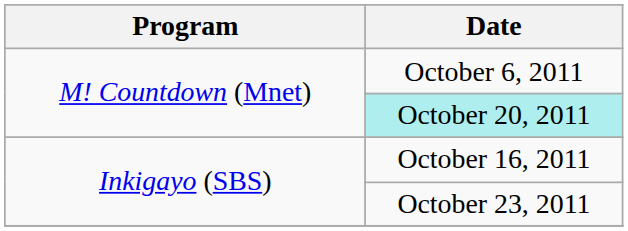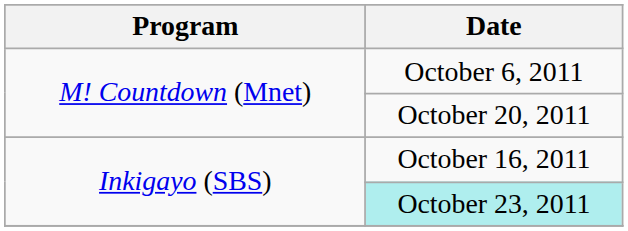(494, 114) paleturquoise background -> (494, 114) no background
(494, 203) no background -> (494, 203) paleturquoise background
